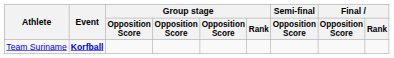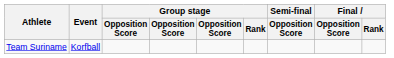(87, 47) bold -> (85, 47) normal
